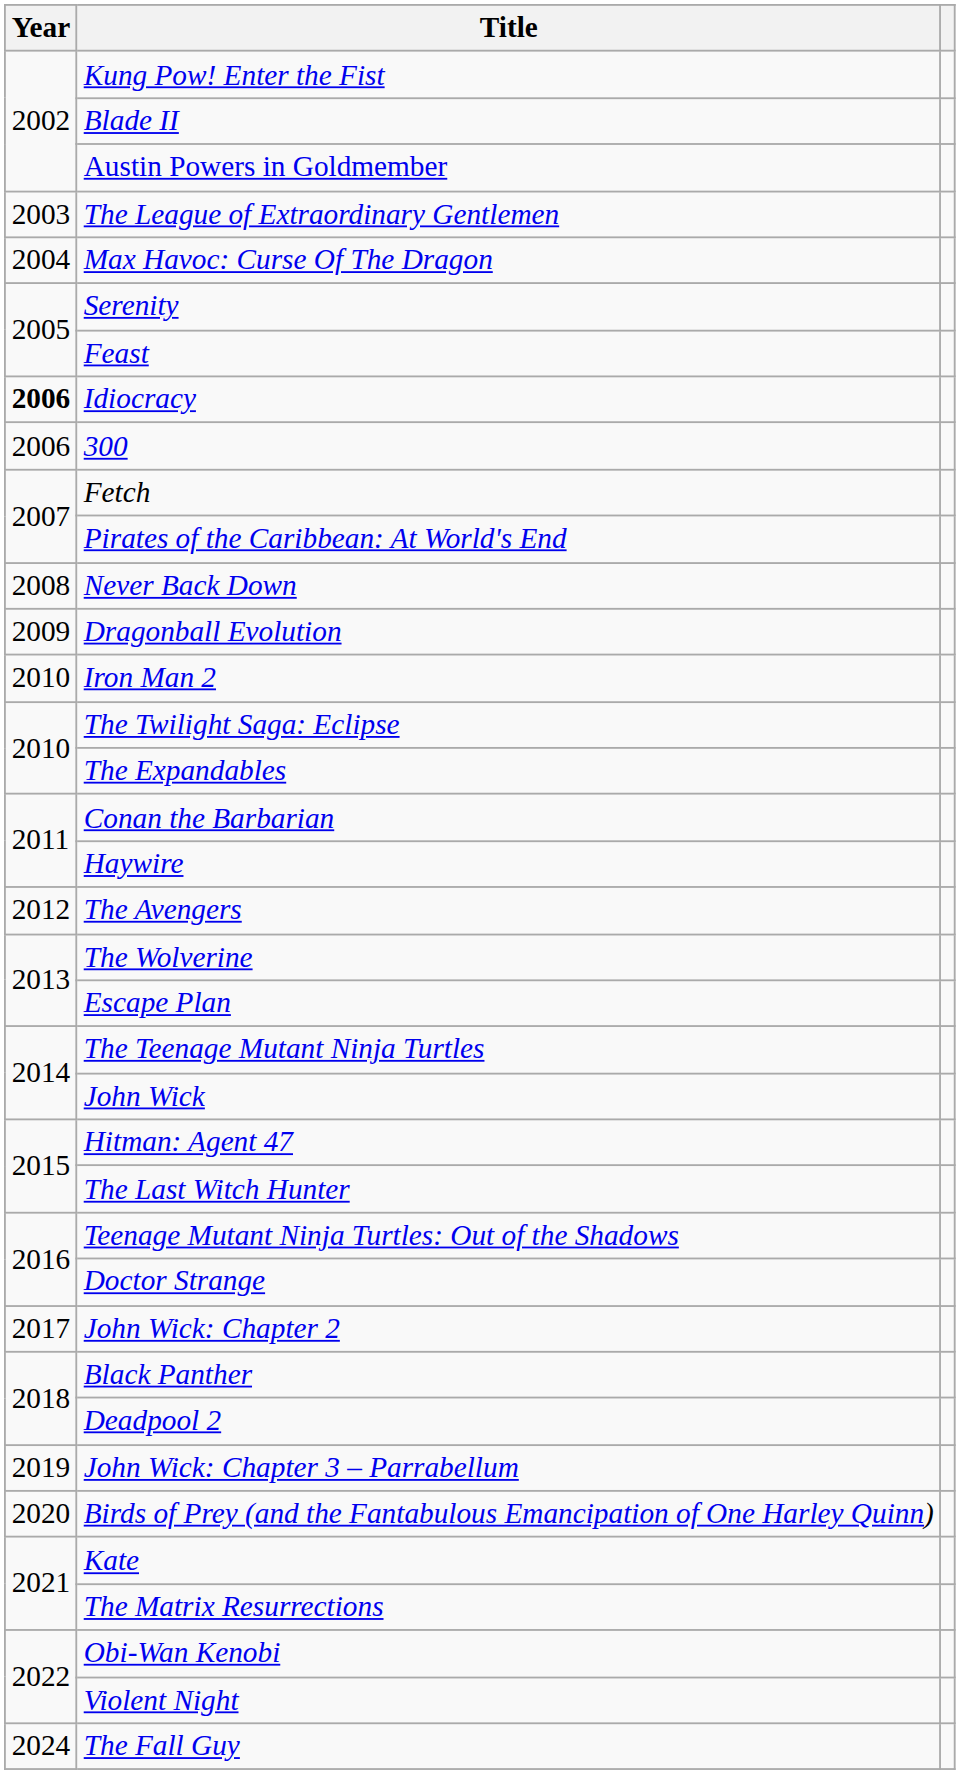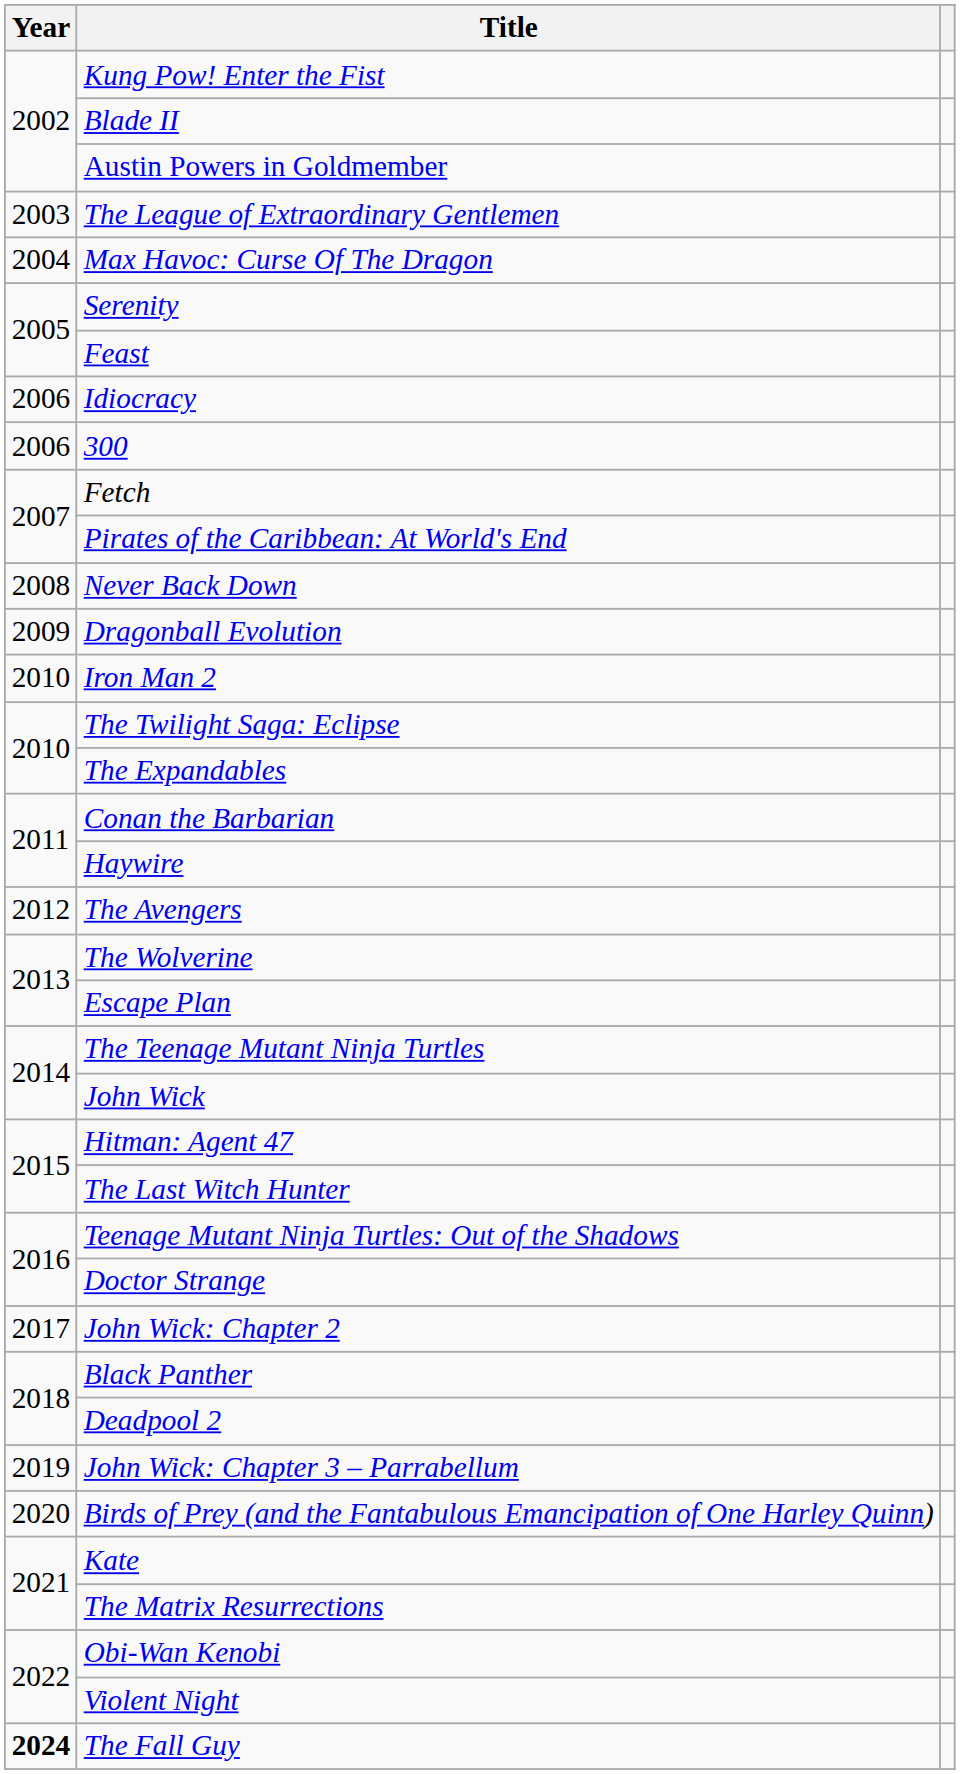(41, 399) bold -> (41, 399) normal
(41, 1745) normal -> (41, 1745) bold
